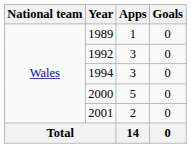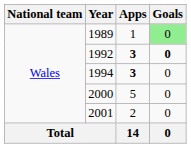(168, 34) no background -> (168, 34) lightgreen background
(133, 53) normal -> (133, 53) bold
(168, 53) normal -> (168, 53) bold
(133, 73) normal -> (133, 73) bold
